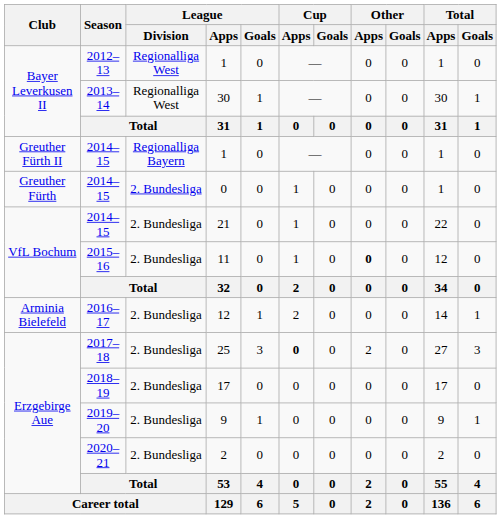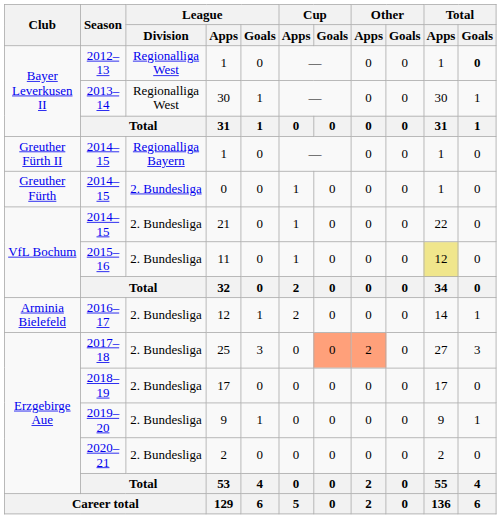(477, 63) normal -> (477, 63) bold
(369, 259) bold -> (369, 259) normal
(441, 259) no background -> (441, 259) khaki background
(296, 350) bold -> (296, 350) normal
(332, 350) no background -> (332, 350) lightsalmon background
(369, 350) no background -> (369, 350) lightsalmon background
